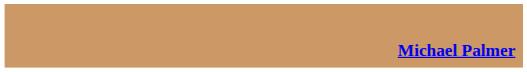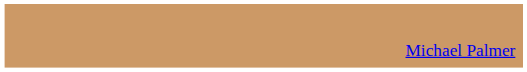(457, 50) bold -> (460, 50) normal
